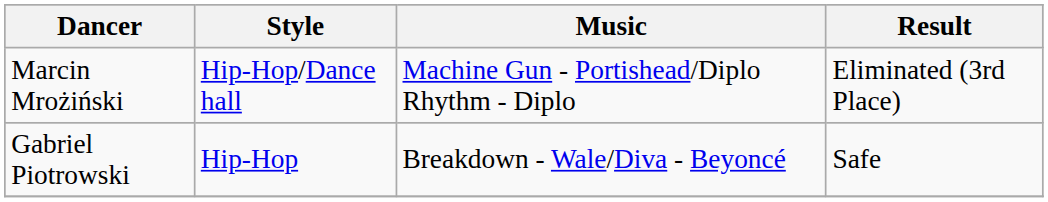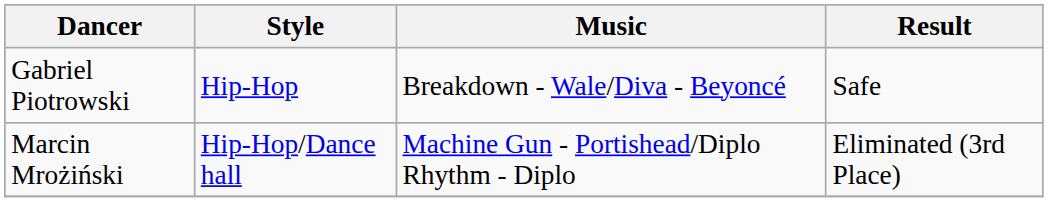rows swapped: (70, 159) <-> (67, 84)
